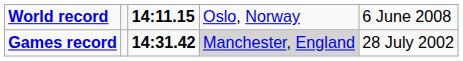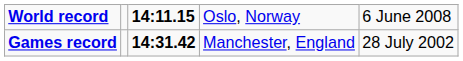(279, 42) lightgrey background -> (279, 42) no background
